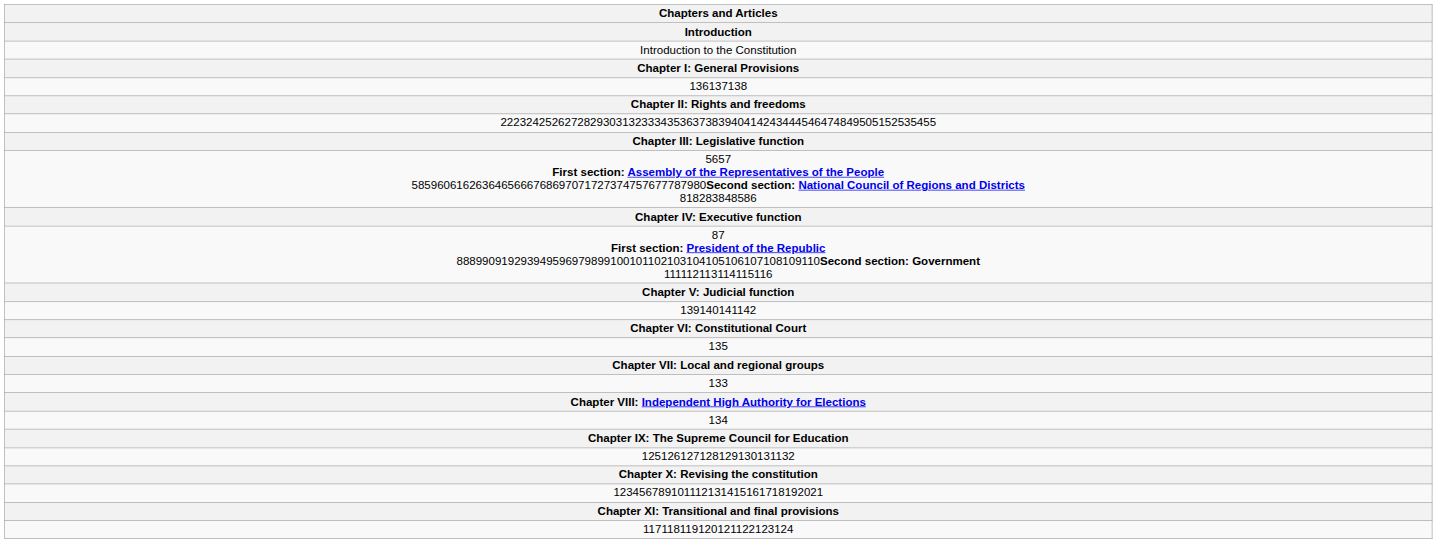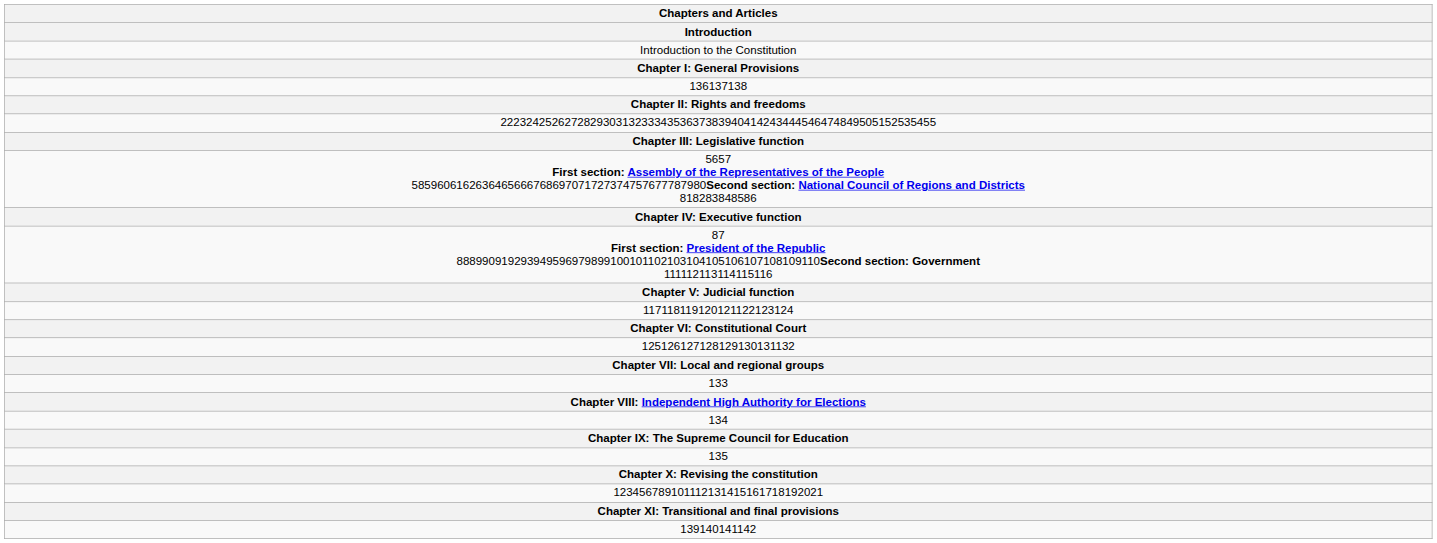(718, 310) 139140141142 -> (718, 310) 117118119120121122123124
(718, 347) 135 -> (718, 347) 125126127128129130131132
(718, 456) 125126127128129130131132 -> (718, 456) 135
(718, 529) 117118119120121122123124 -> (718, 529) 139140141142
